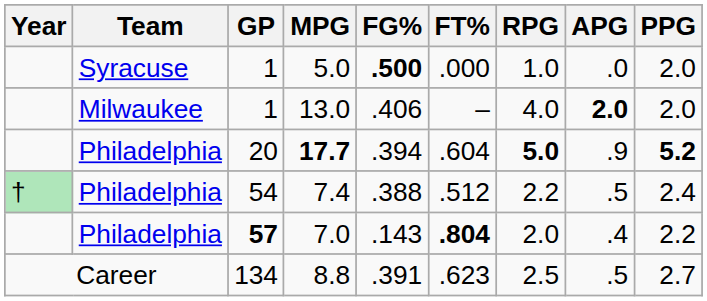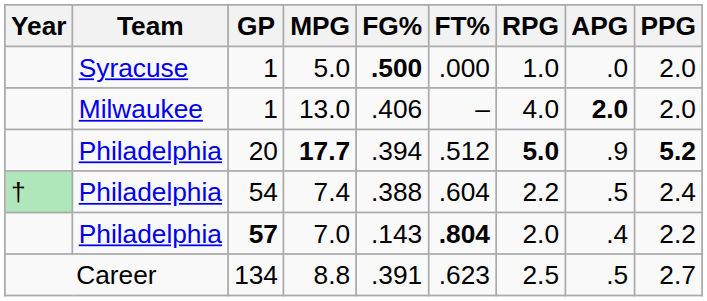(464, 151) .604 -> (464, 151) .512
(464, 192) .512 -> (464, 192) .604
